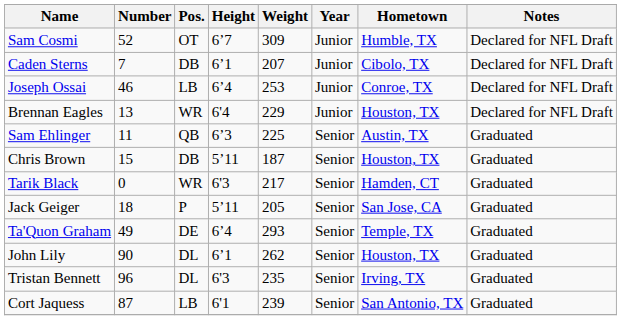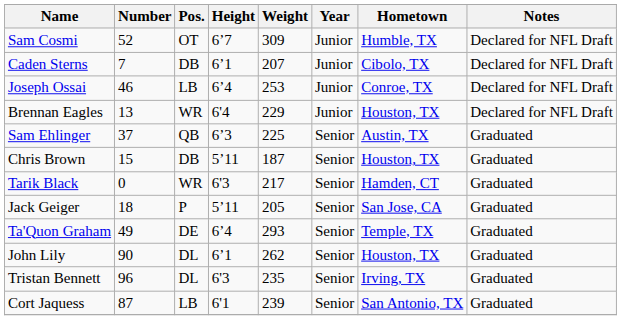(125, 135) 11 -> (126, 135) 37
